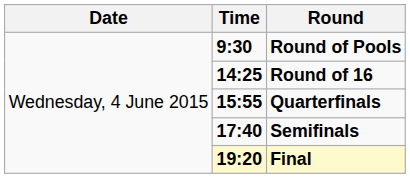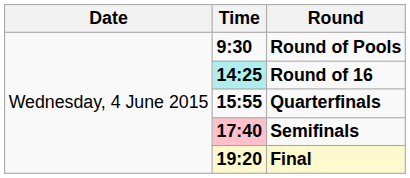(239, 74) no background -> (239, 74) paleturquoise background
(239, 131) no background -> (239, 131) pink background
